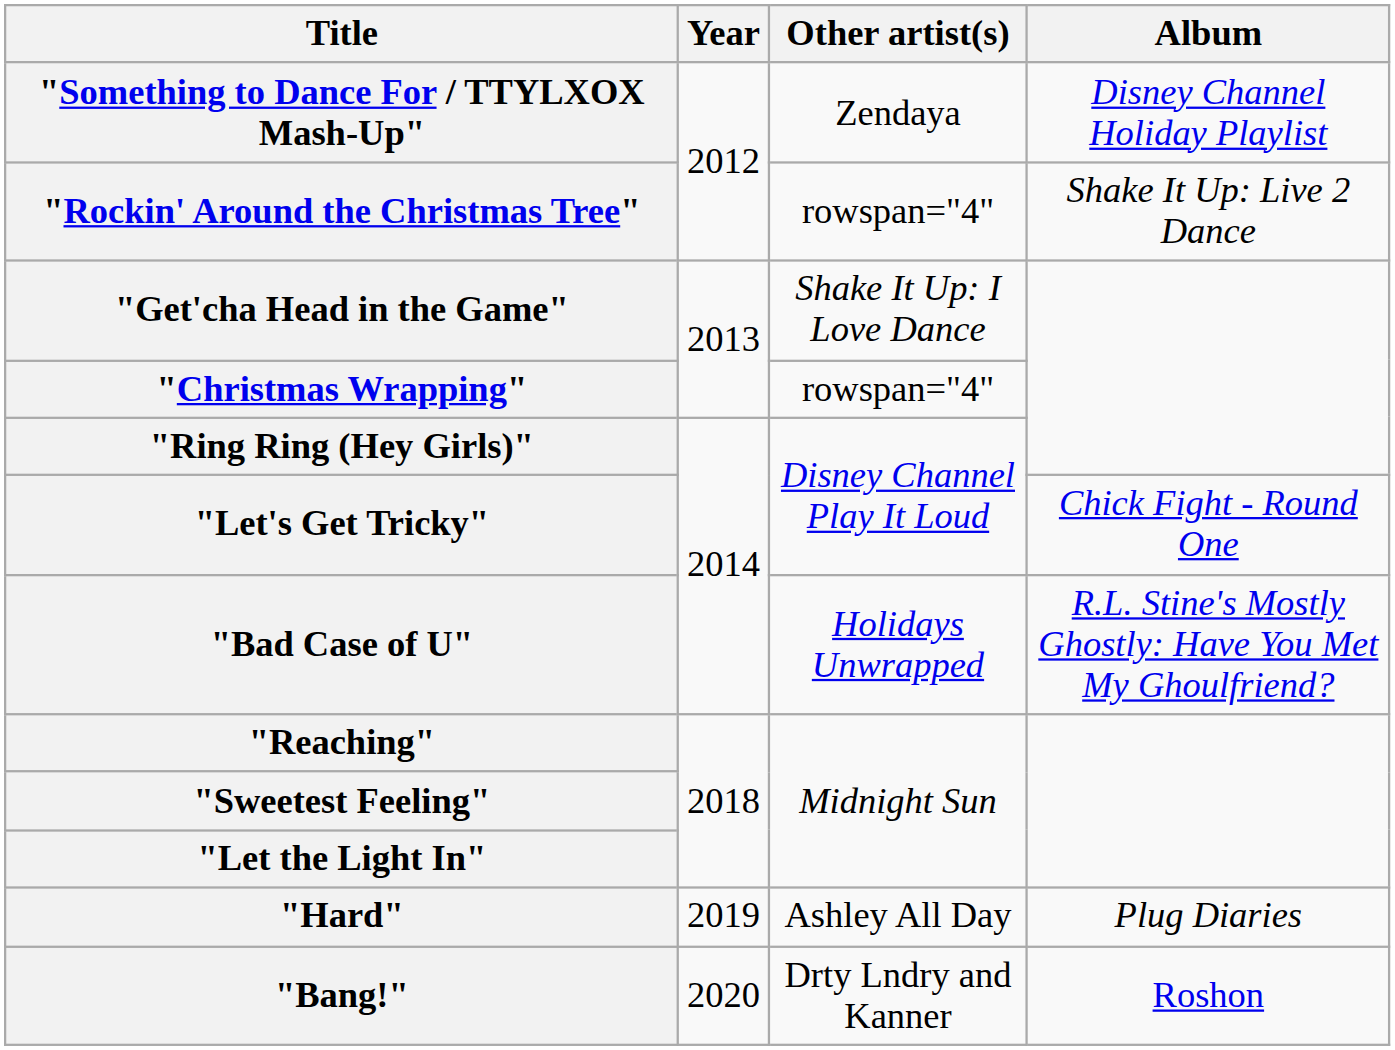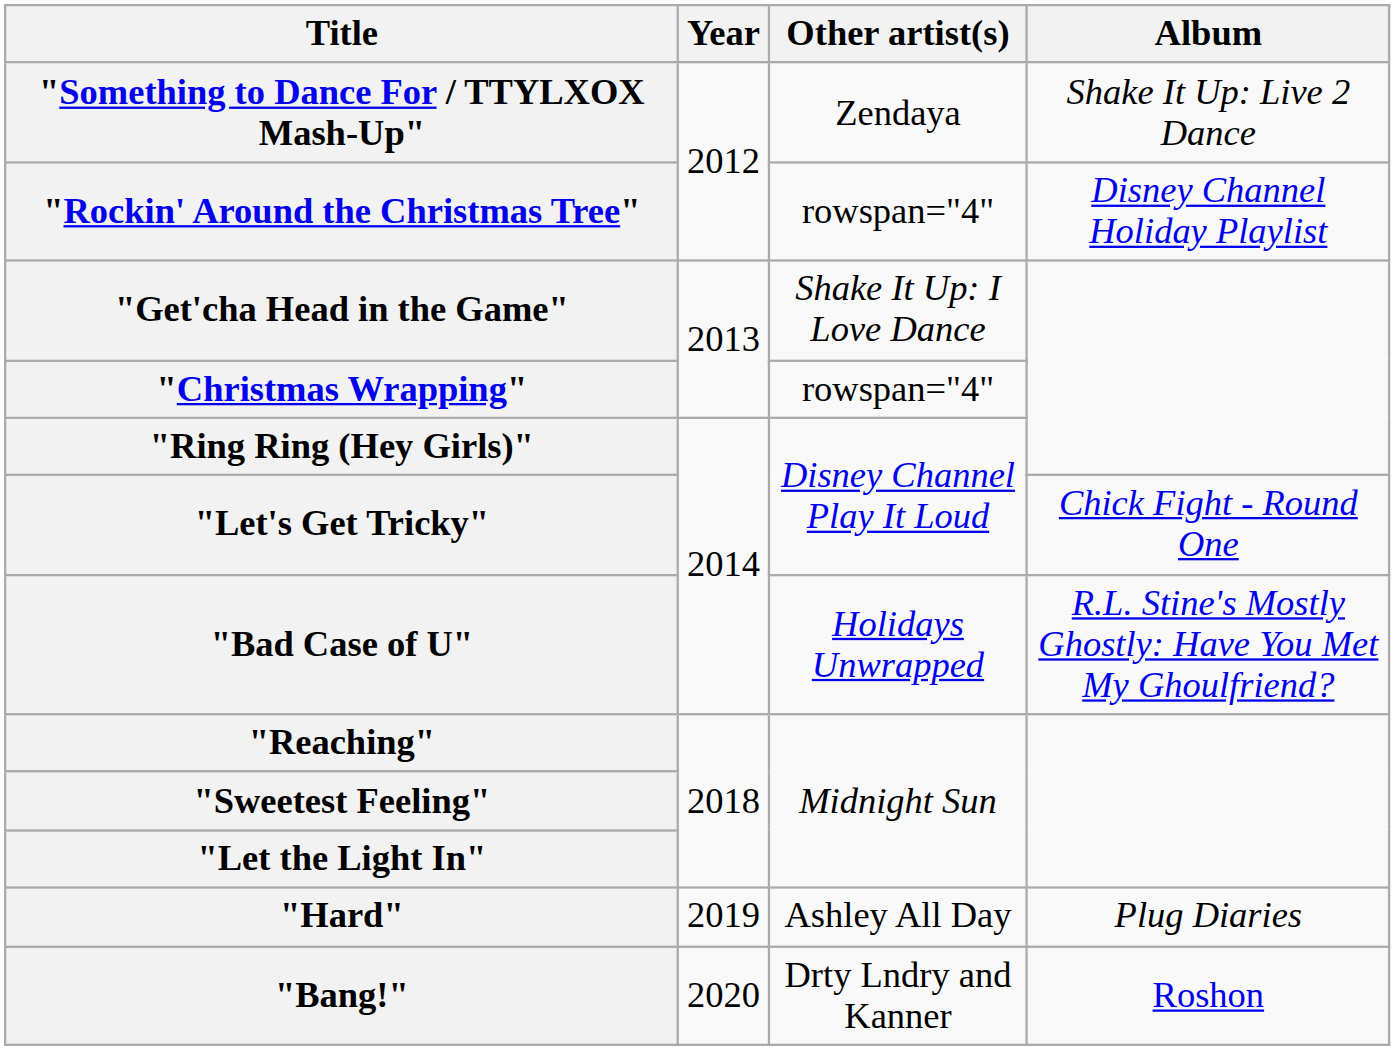(1208, 111) Disney Channel Holiday Playlist -> (1208, 111) Shake It Up: Live 2 Dance
(1208, 210) Shake It Up: Live 2 Dance -> (1208, 210) Disney Channel Holiday Playlist
